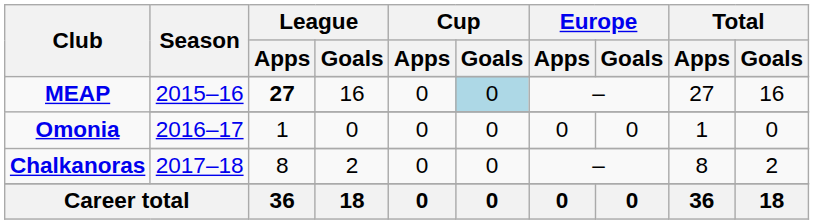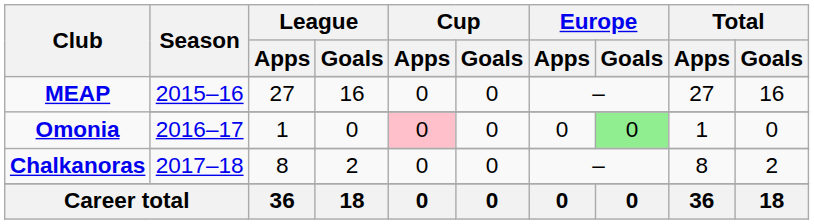(282, 93) bold -> (282, 93) normal
(492, 93) lightblue background -> (492, 93) no background
(422, 129) no background -> (422, 129) pink background
(632, 129) no background -> (632, 129) lightgreen background
